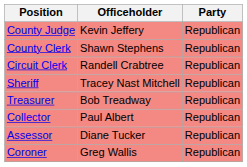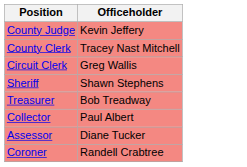- column: (212, 13)
(122, 48) Shawn Stephens -> (130, 48) Tracey Nast Mitchell
(122, 65) Randell Crabtree -> (108, 65) Greg Wallis
(130, 83) Tracey Nast Mitchell -> (122, 83) Shawn Stephens
(108, 153) Greg Wallis -> (122, 153) Randell Crabtree
